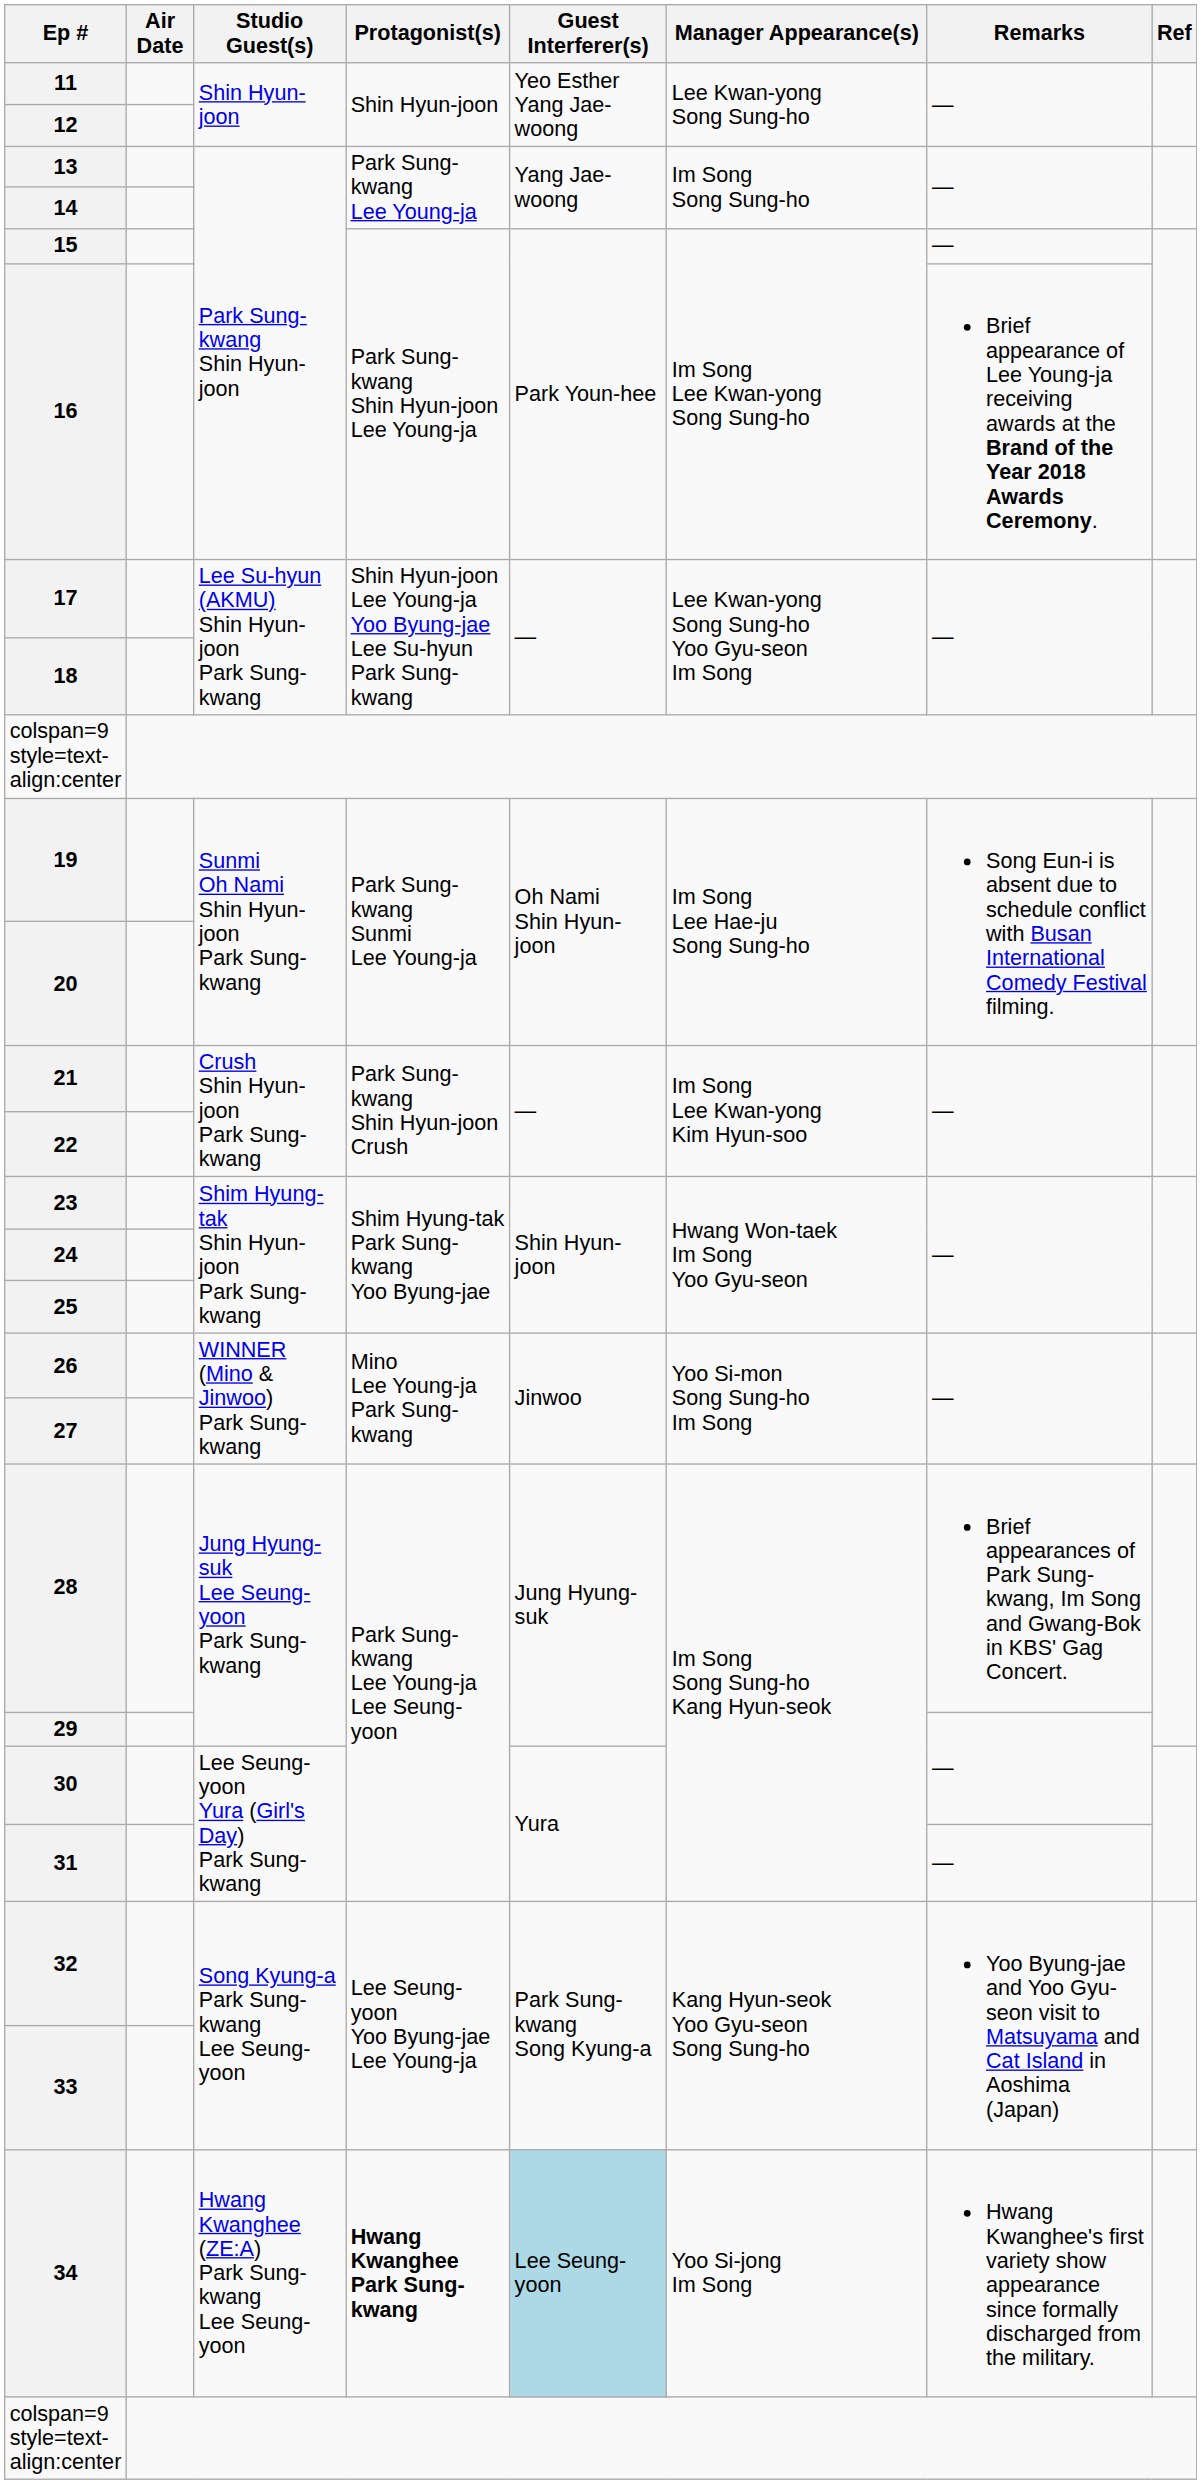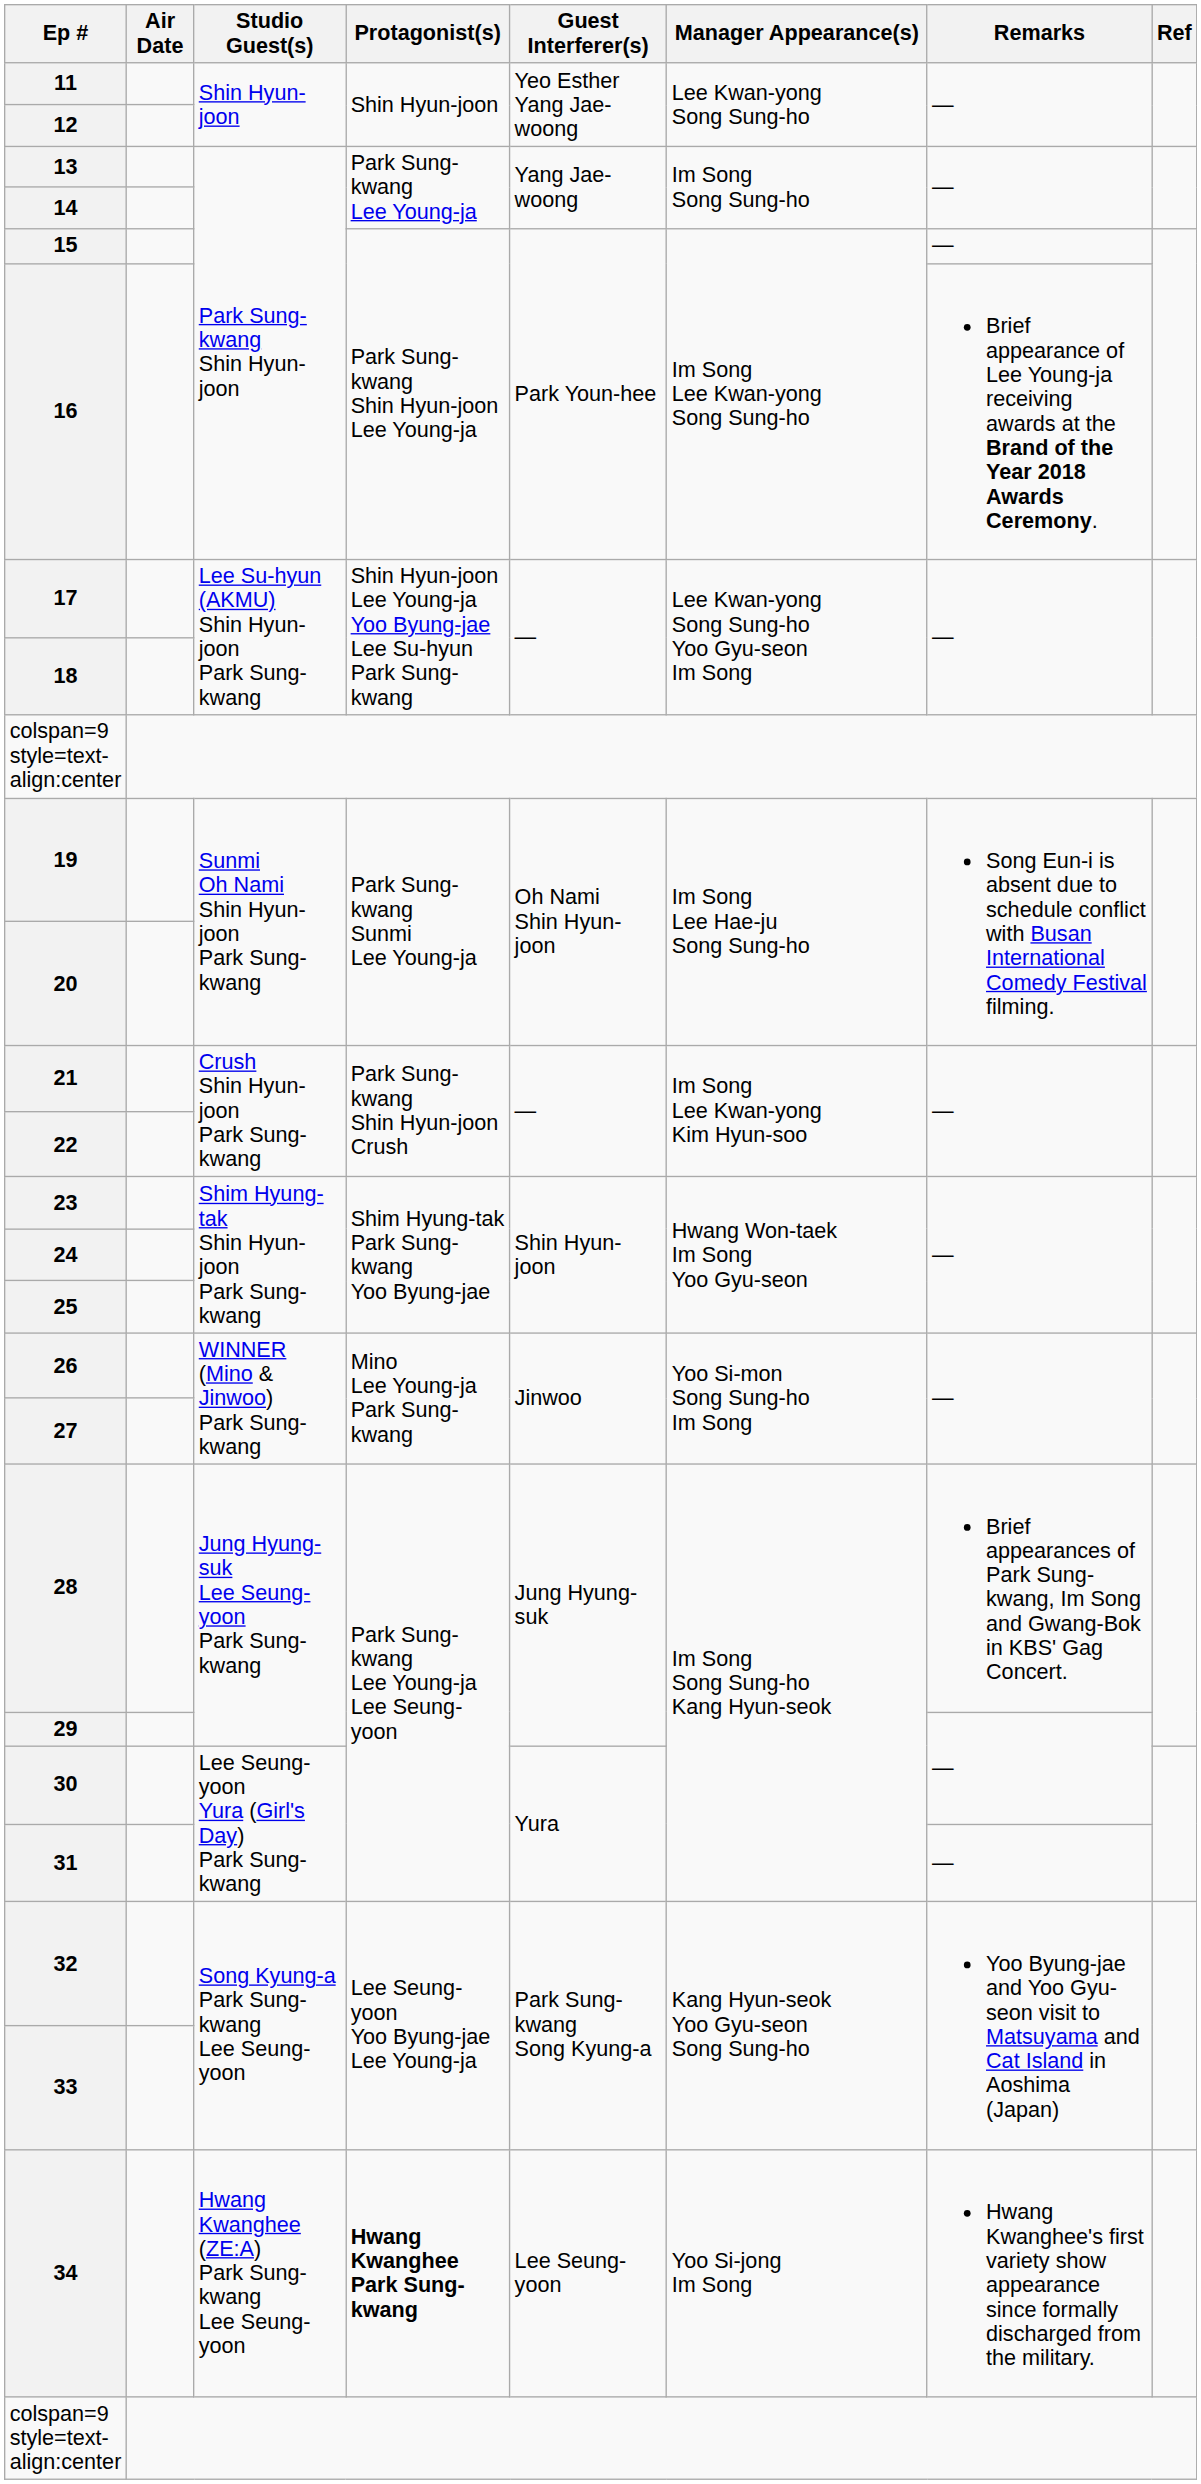(570, 2272) lightblue background -> (570, 2272) no background
